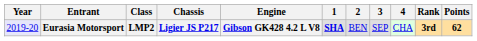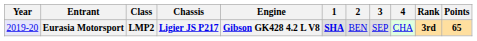(457, 27) 62 -> (457, 27) 65
